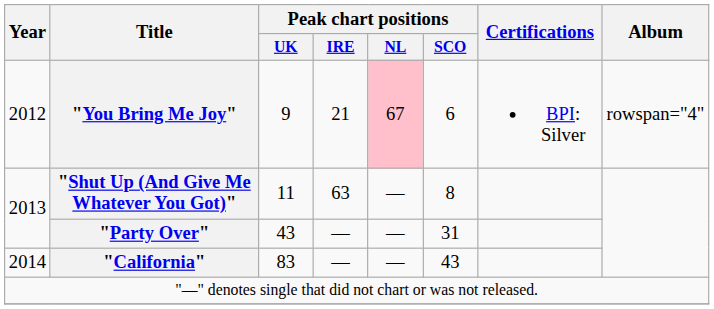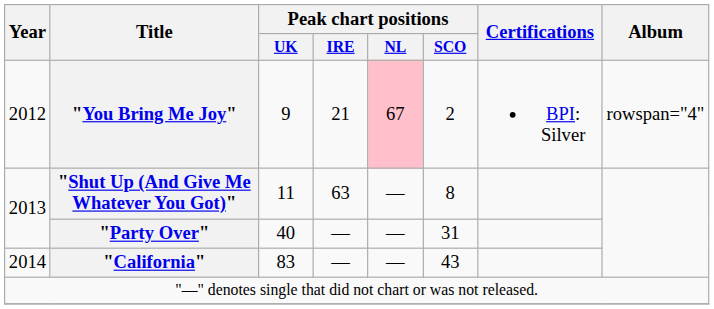(450, 114) 6 -> (450, 114) 2
(286, 233) 43 -> (286, 233) 40
